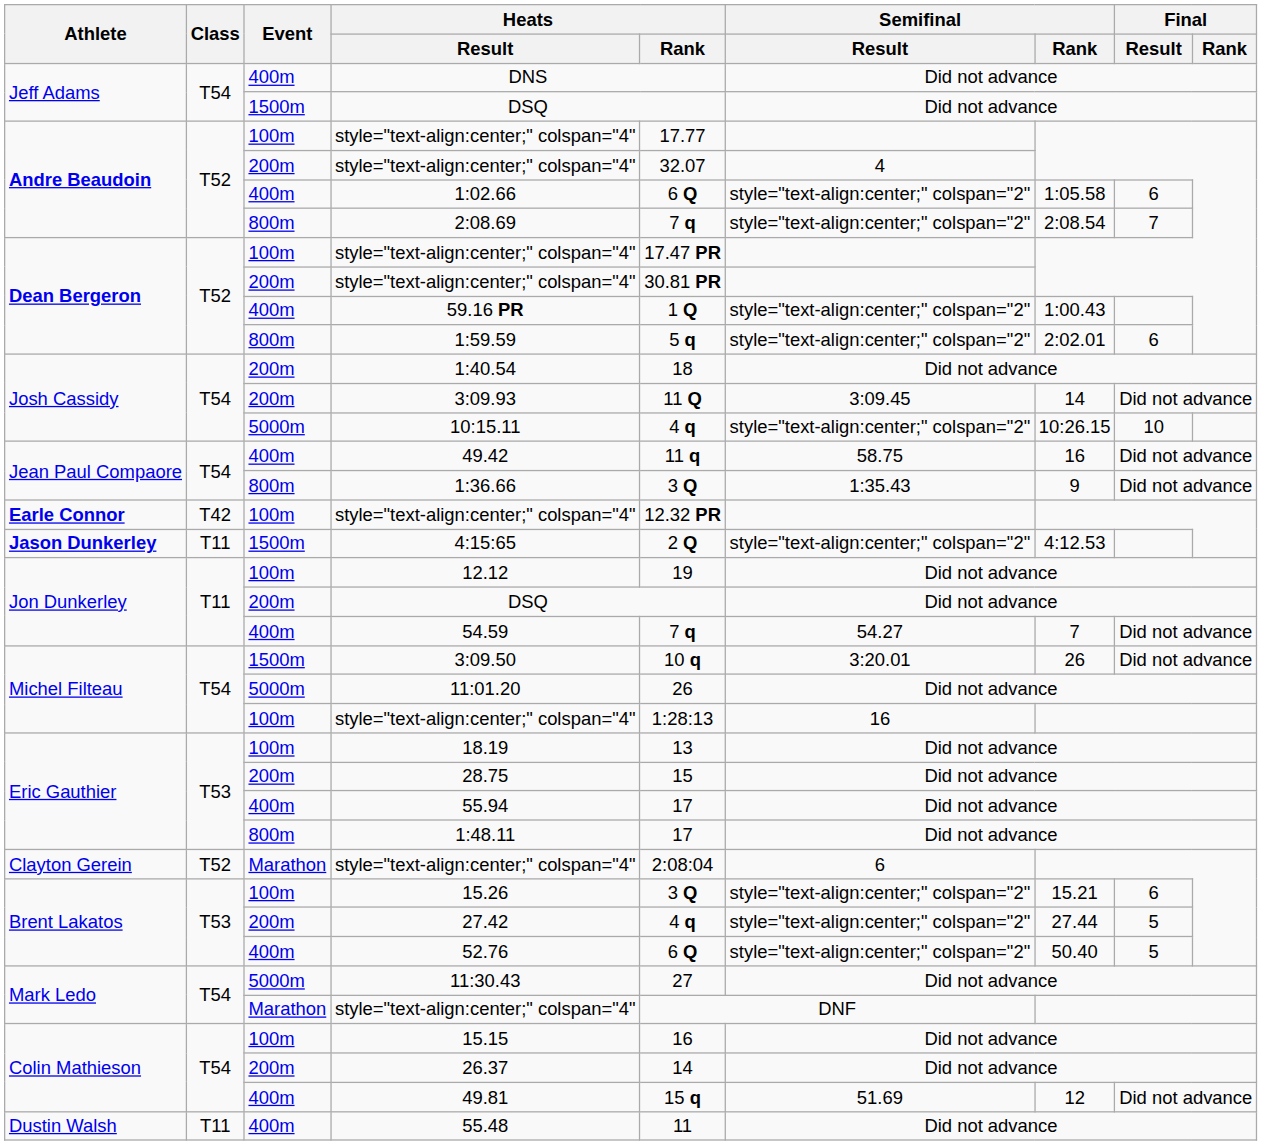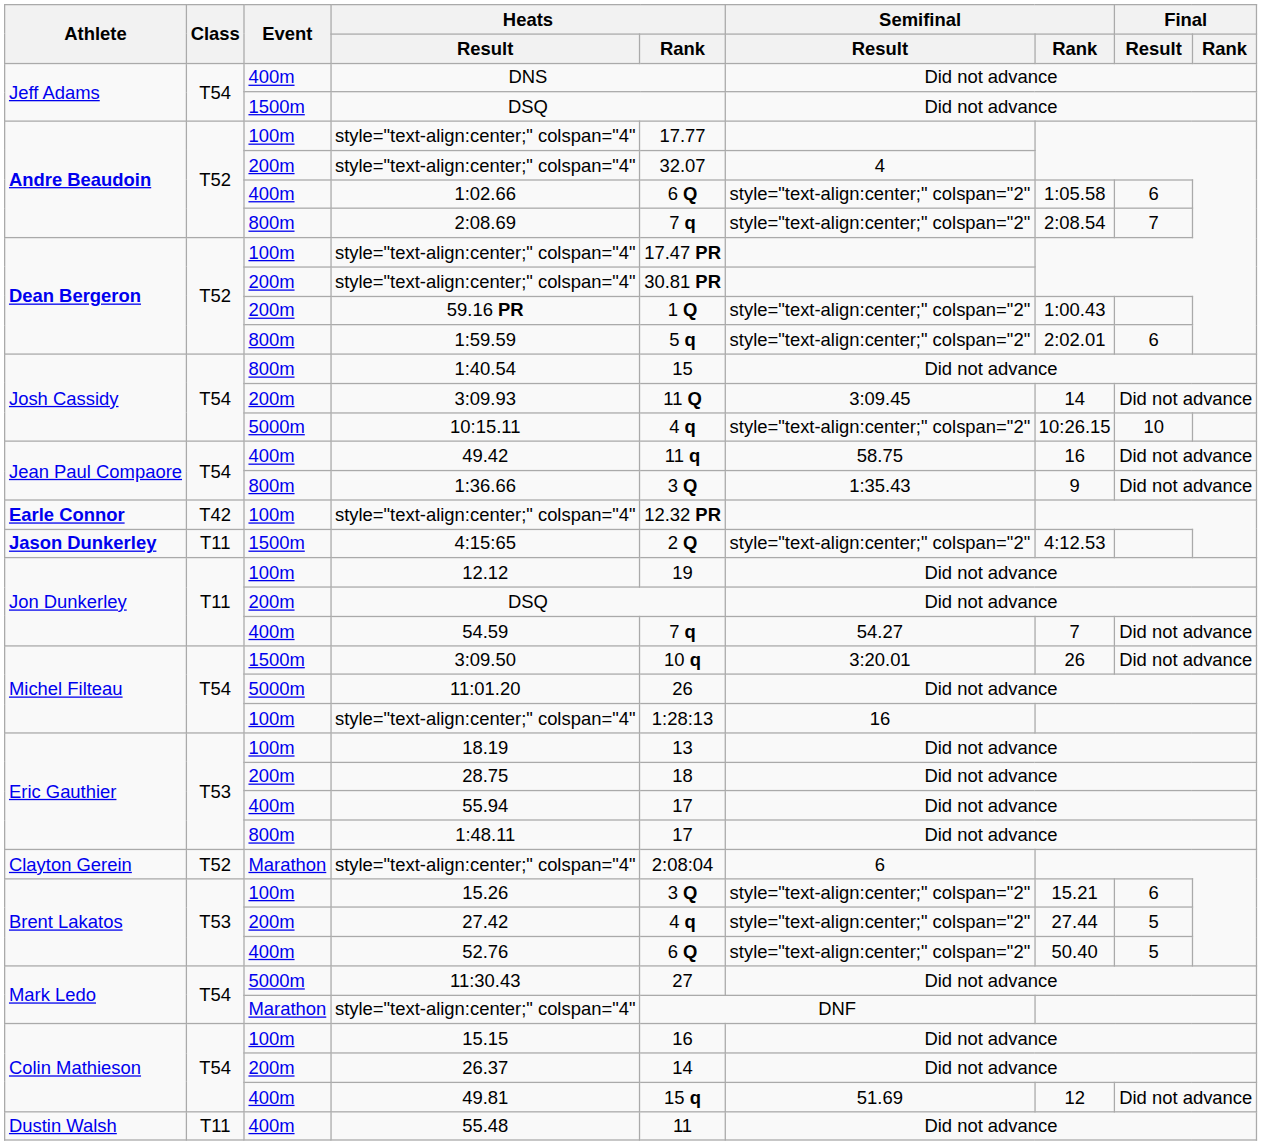(272, 311) 400m -> (272, 311) 200m
(272, 369) 200m -> (272, 369) 800m
(683, 369) 18 -> (683, 369) 15
(683, 777) 15 -> (683, 777) 18
